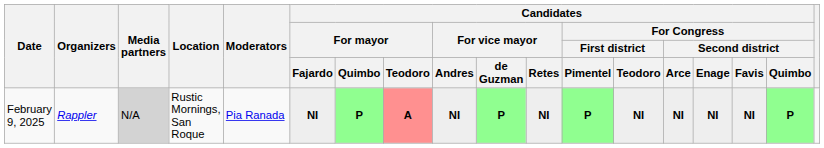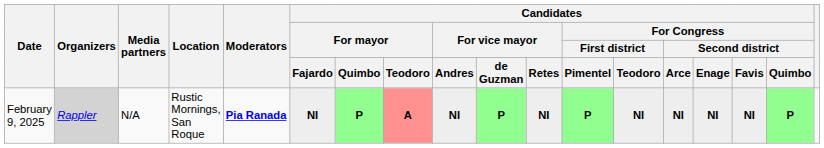(77, 116) no background -> (77, 116) lightgrey background
(130, 116) lightgrey background -> (130, 116) no background
(255, 116) normal -> (256, 116) bold
